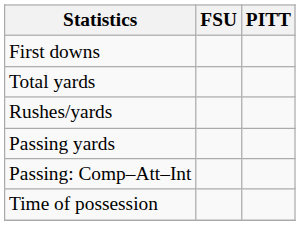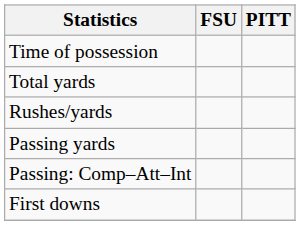rows swapped: (55, 50) <-> (83, 204)
